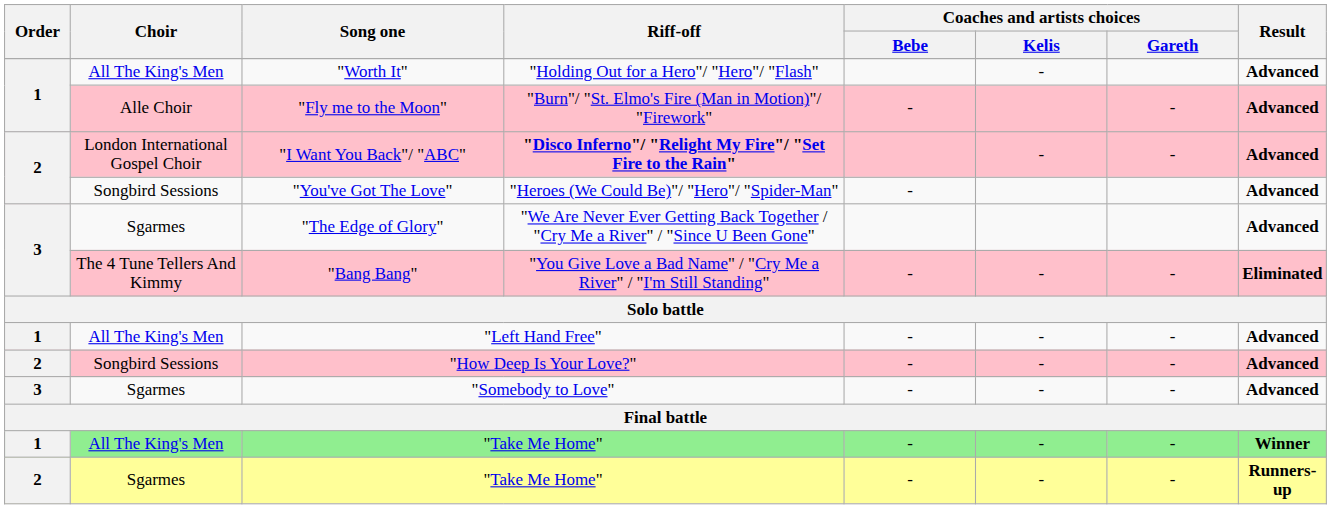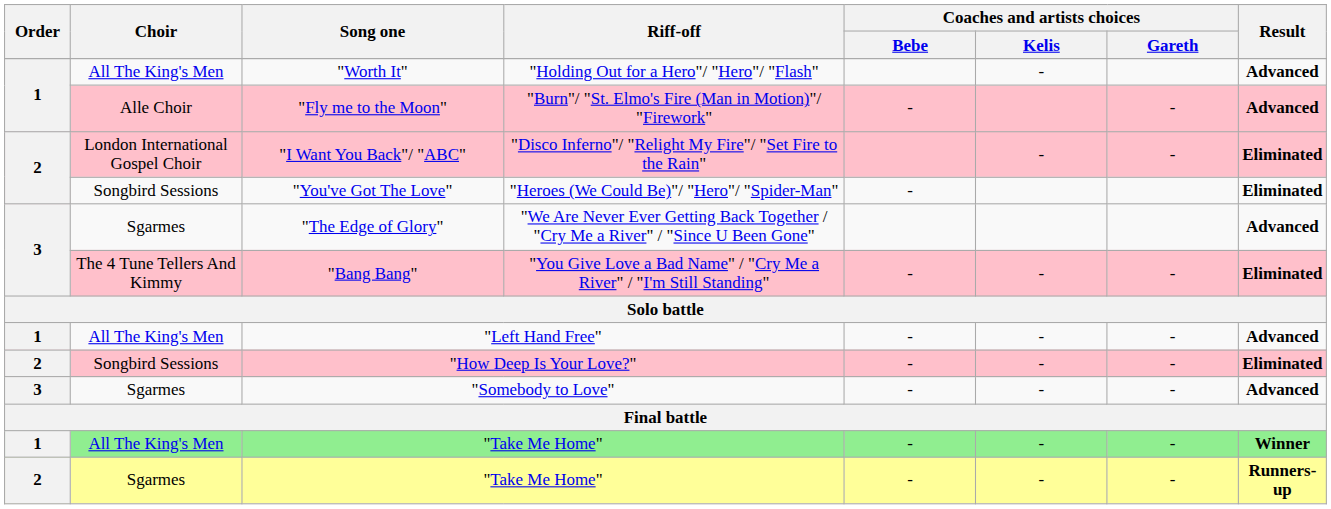(674, 154) bold -> (674, 154) normal
(1282, 154) Advanced -> (1282, 154) Eliminated
(1282, 190) Advanced -> (1282, 190) Eliminated
(1282, 363) Advanced -> (1282, 363) Eliminated
